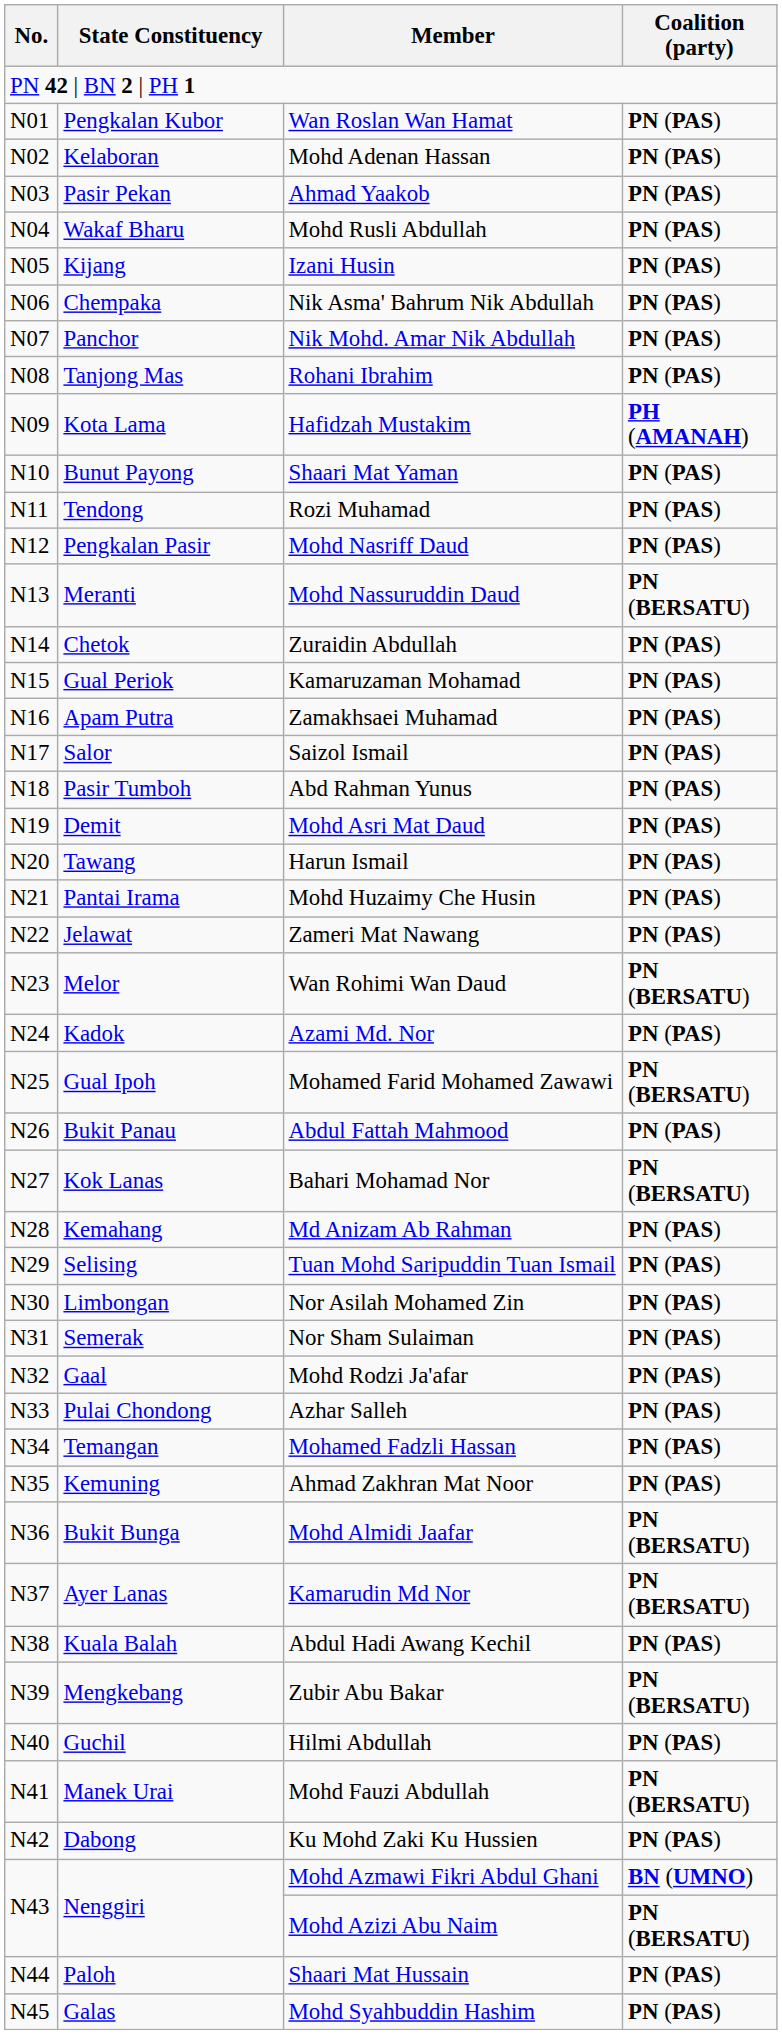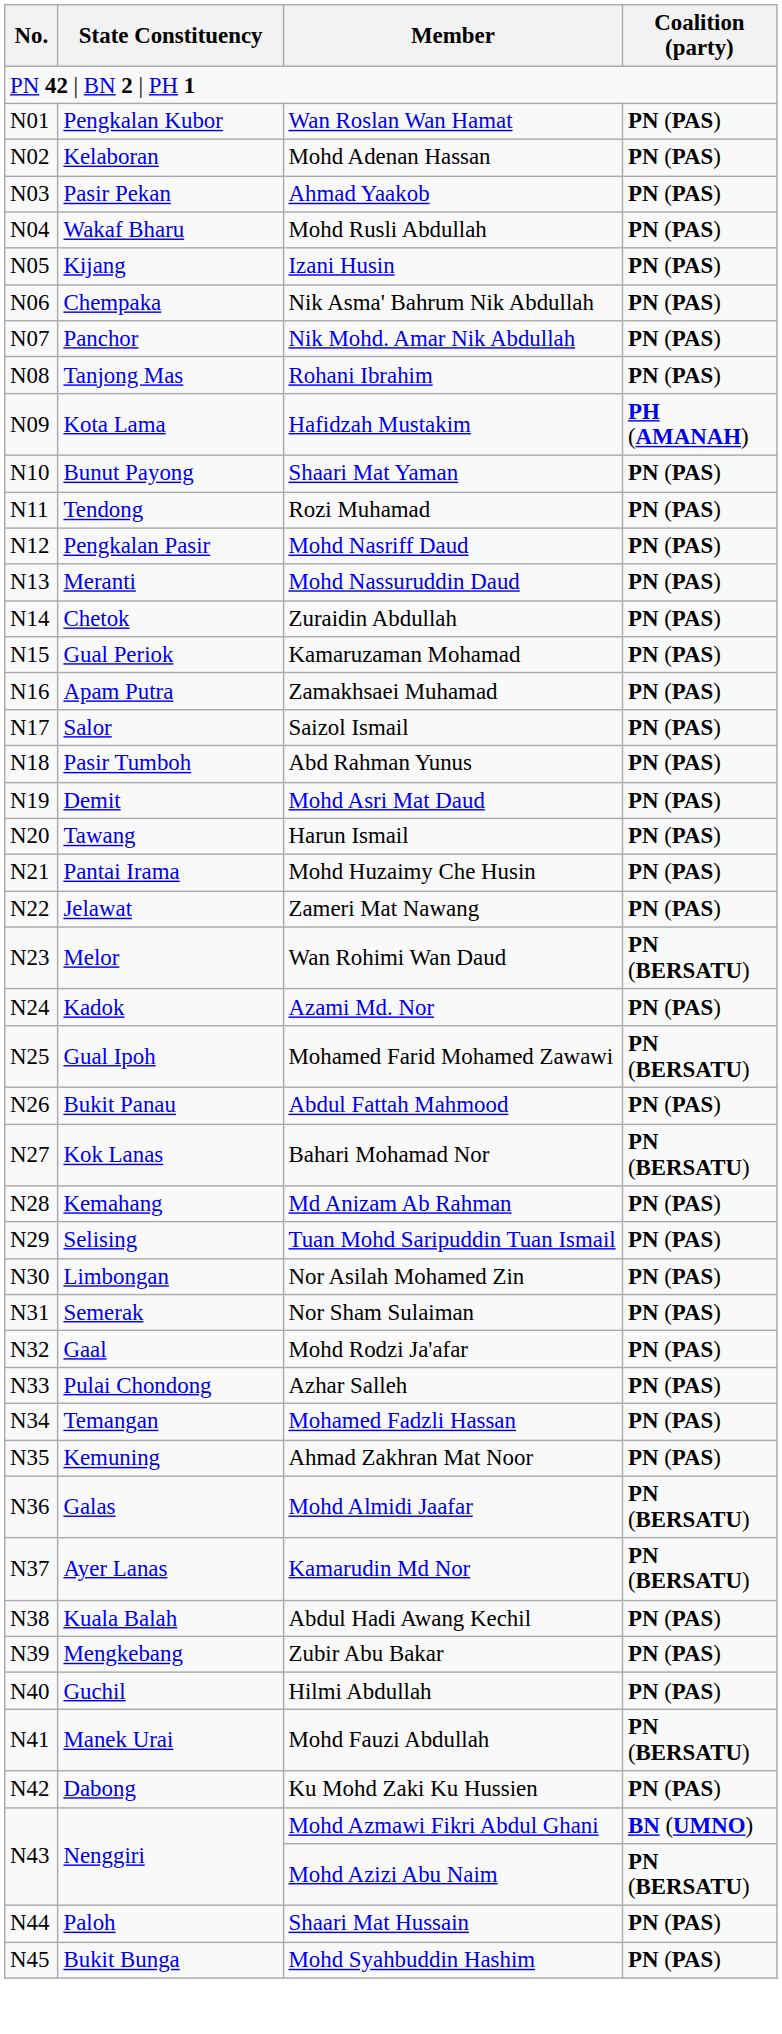(689, 595) PN (BERSATU) -> (674, 582) PN (PAS)
(122, 1532) Bukit Bunga -> (89, 1506) Galas
(689, 1692) PN (BERSATU) -> (674, 1654) PN (PAS)
(89, 2011) Galas -> (122, 1959) Bukit Bunga
